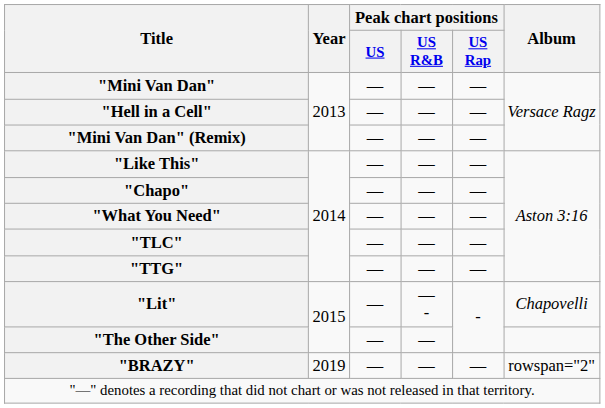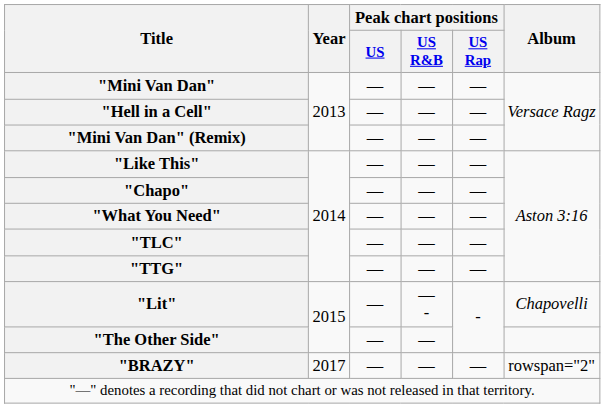(329, 365) 2019 -> (329, 365) 2017
